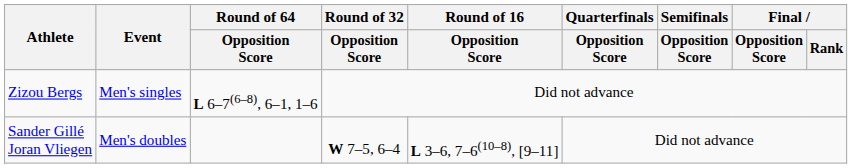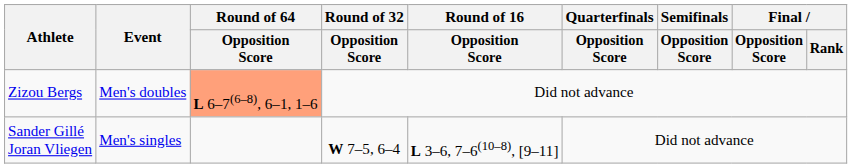(140, 93) Men's singles -> (143, 93) Men's doubles
(256, 102) no background -> (256, 102) lightsalmon background
(143, 140) Men's doubles -> (140, 140) Men's singles
